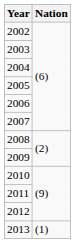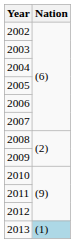(42, 229) no background -> (42, 229) lightblue background
